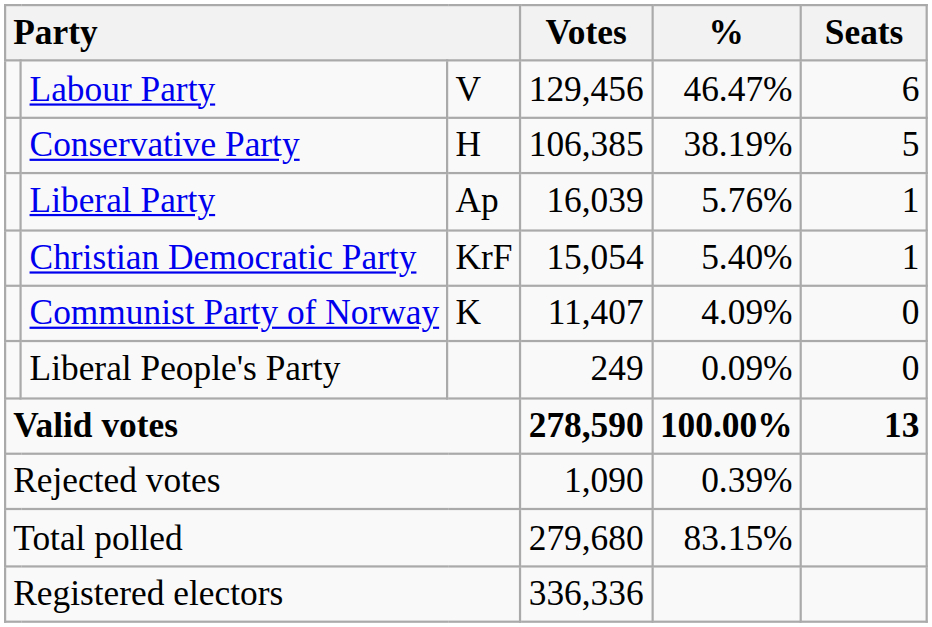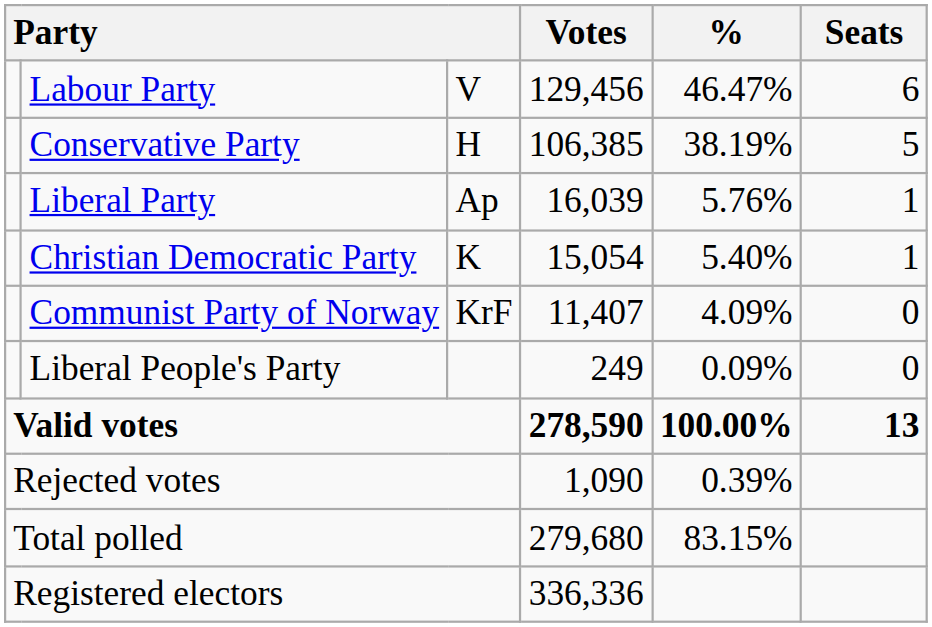(484, 256) KrF -> (468, 256) K
(468, 312) K -> (484, 312) KrF
